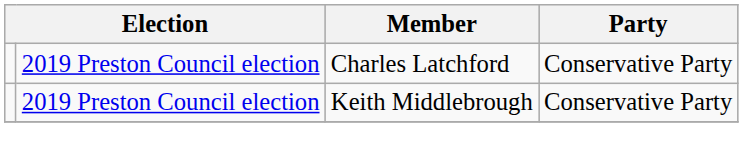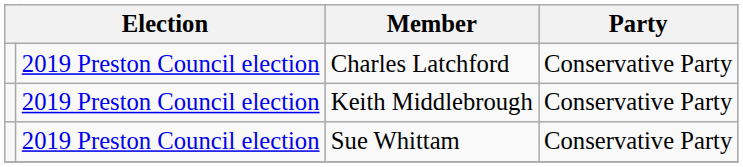+ row: (395, 141)
